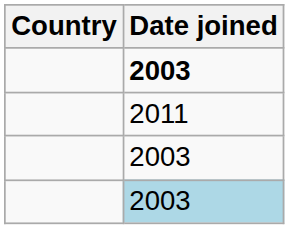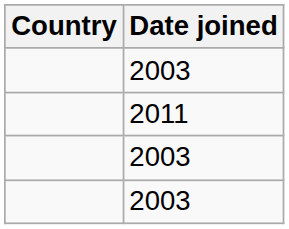(160, 69) bold -> (160, 69) normal
(160, 200) lightblue background -> (160, 200) no background
